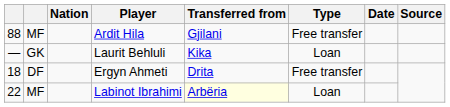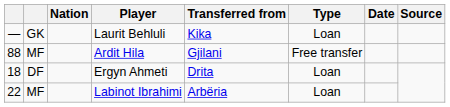rows swapped: (119, 33) <-> (130, 53)
(327, 72) Free transfer -> (327, 72) Loan
(207, 92) lightyellow background -> (207, 92) no background
